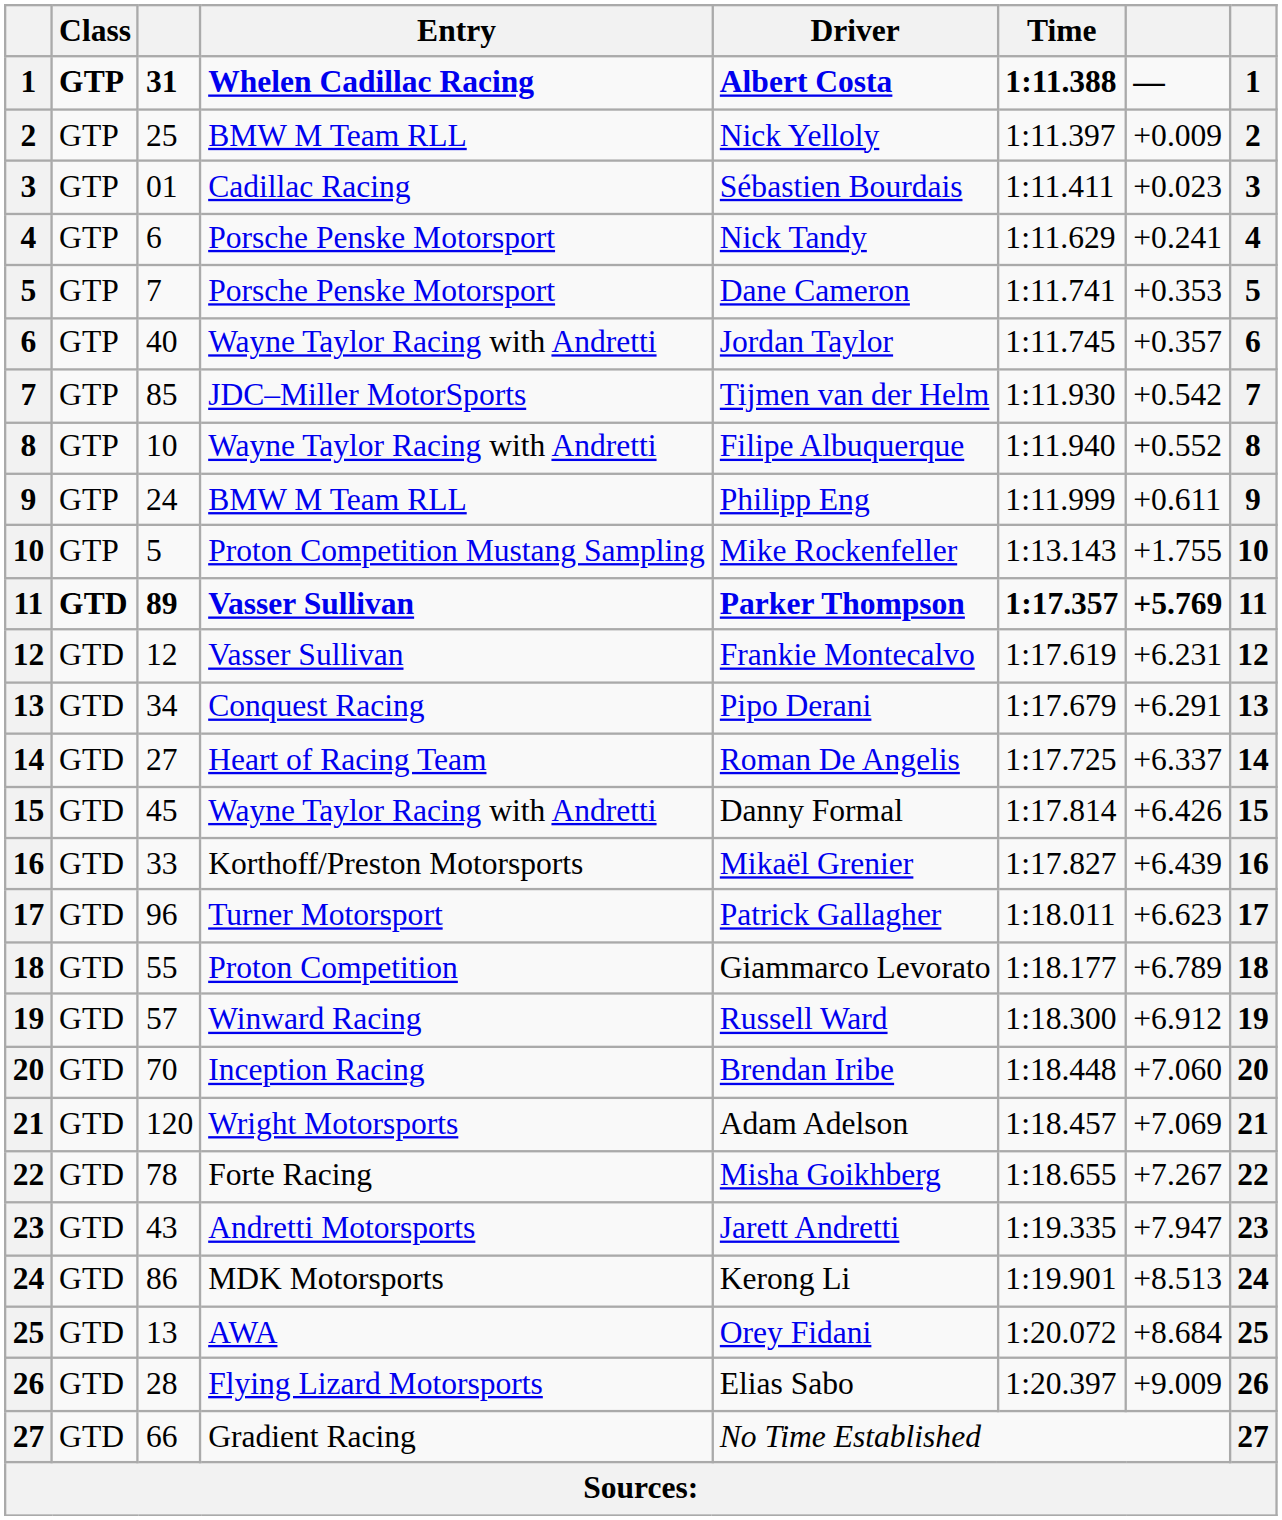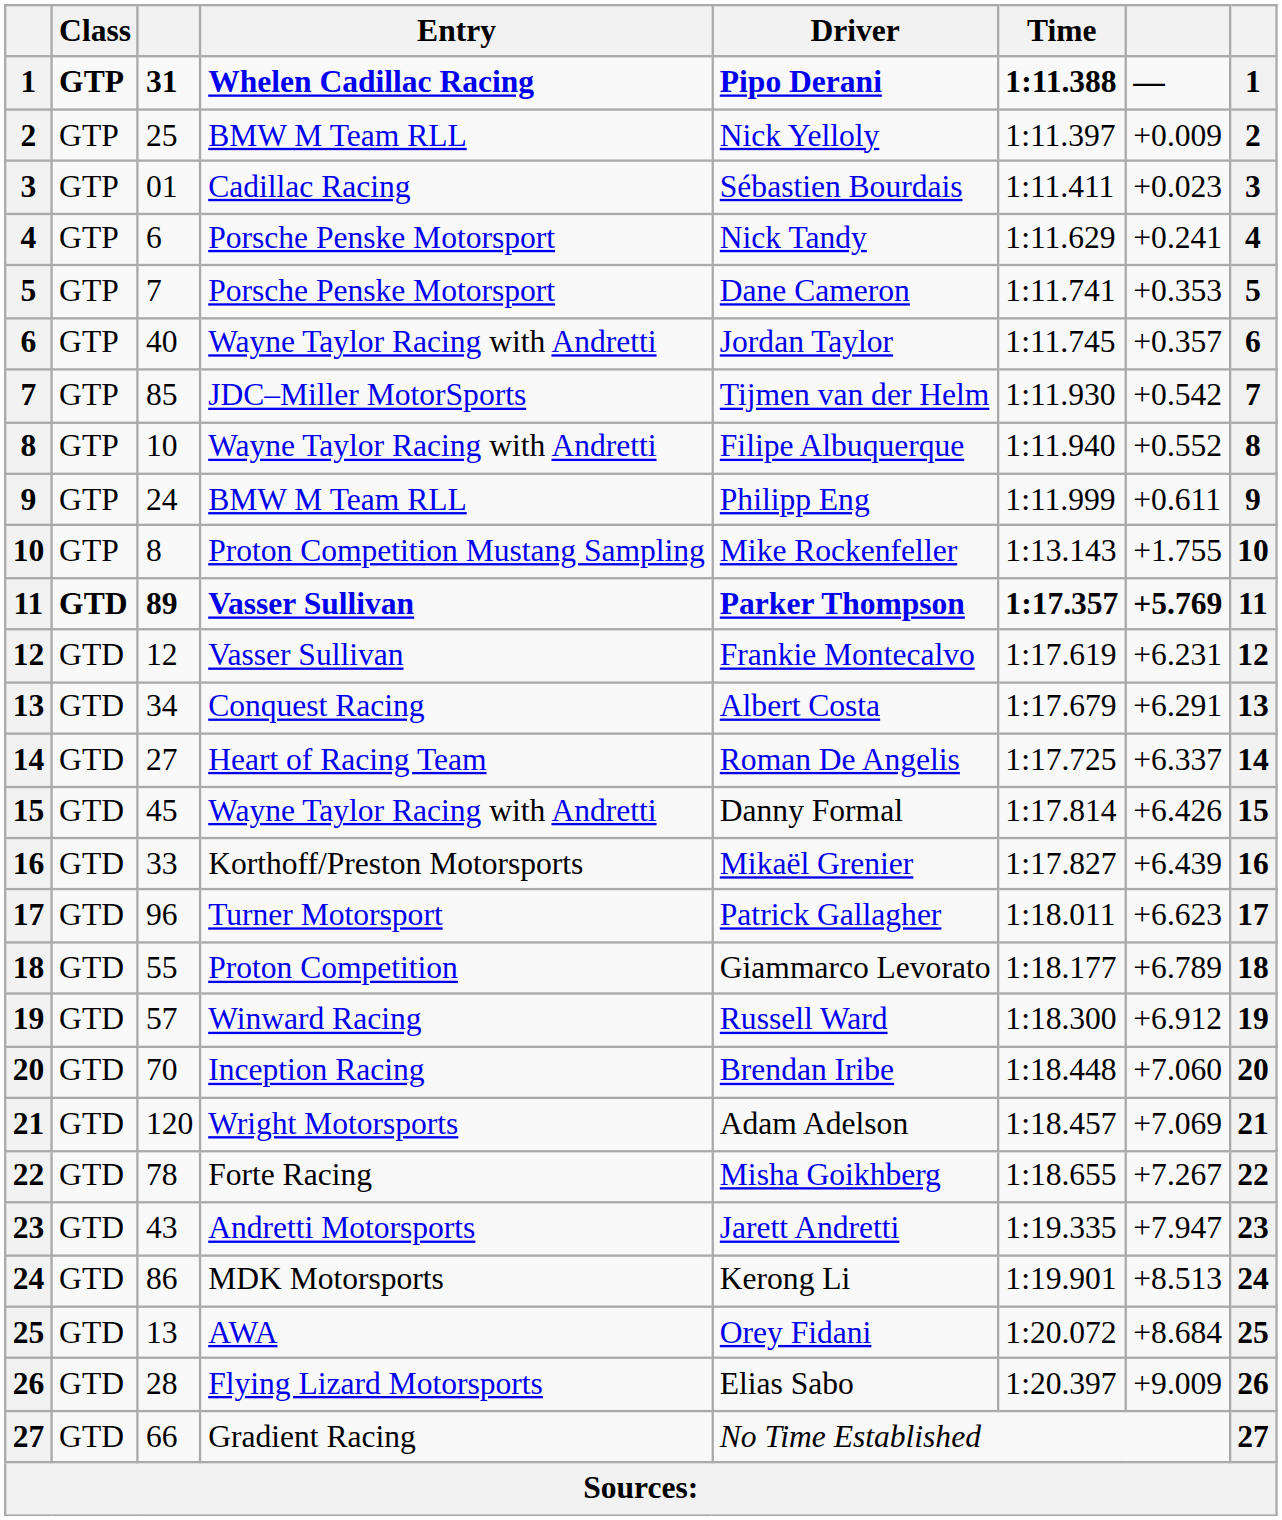(806, 82) Albert Costa -> (801, 82) Pipo Derani
(154, 550) 5 -> (154, 550) 8
(796, 706) Pipo Derani -> (800, 706) Albert Costa
